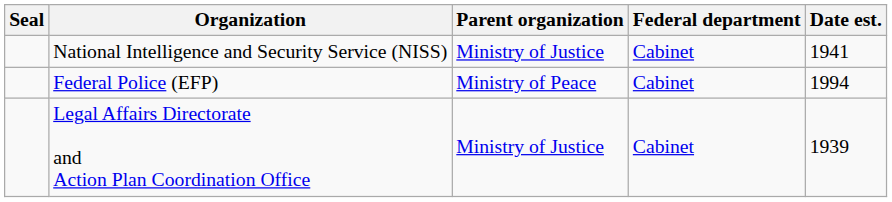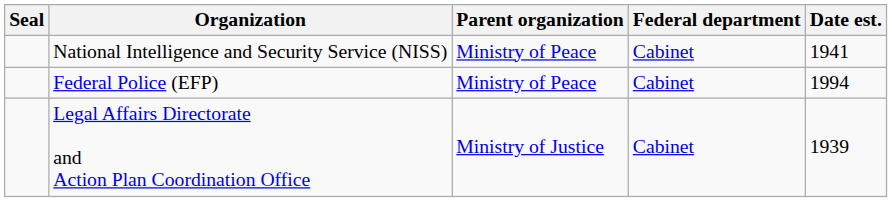(530, 51) Ministry of Justice -> (526, 51) Ministry of Peace
